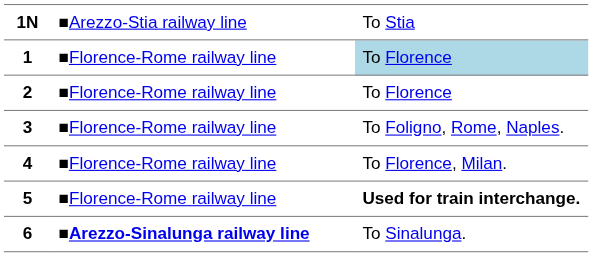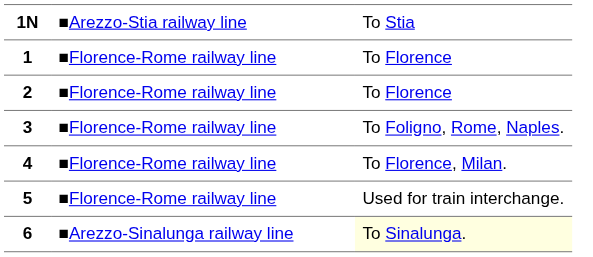(407, 57) lightblue background -> (407, 57) no background
(471, 198) bold -> (463, 198) normal
(184, 234) bold -> (176, 234) normal
(414, 234) no background -> (414, 234) lightyellow background
